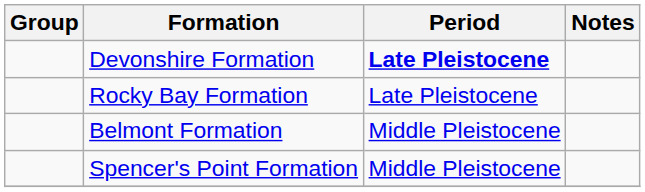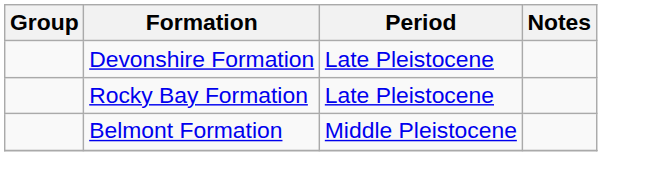(459, 58) bold -> (409, 58) normal
- row: (224, 167)
